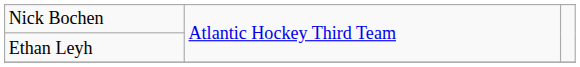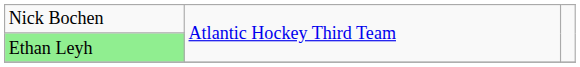(51, 47) no background -> (51, 47) lightgreen background
